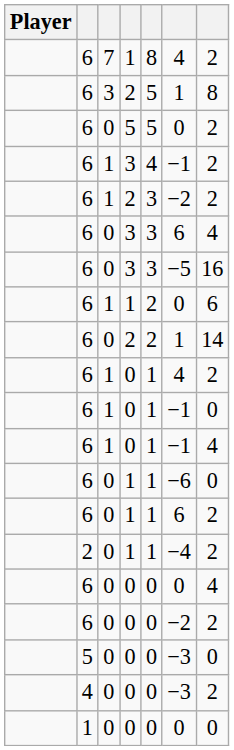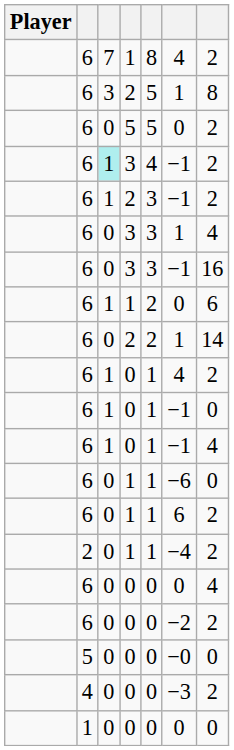(109, 163) no background -> (109, 163) paleturquoise background
(179, 198) −2 -> (179, 198) −1
(179, 233) 6 -> (179, 233) 1
(179, 269) −5 -> (179, 269) −1
(179, 657) −3 -> (179, 657) −0
